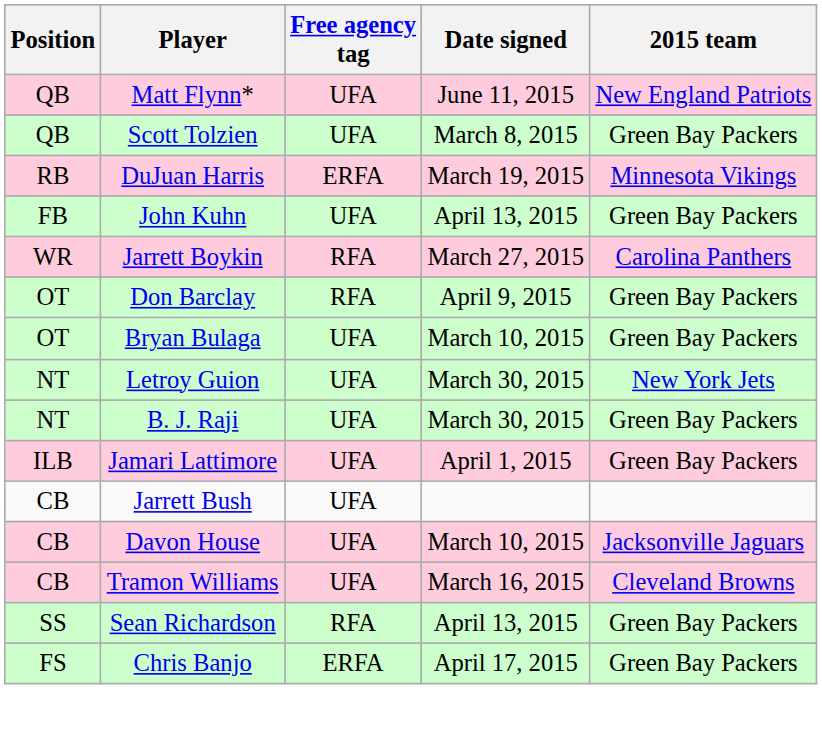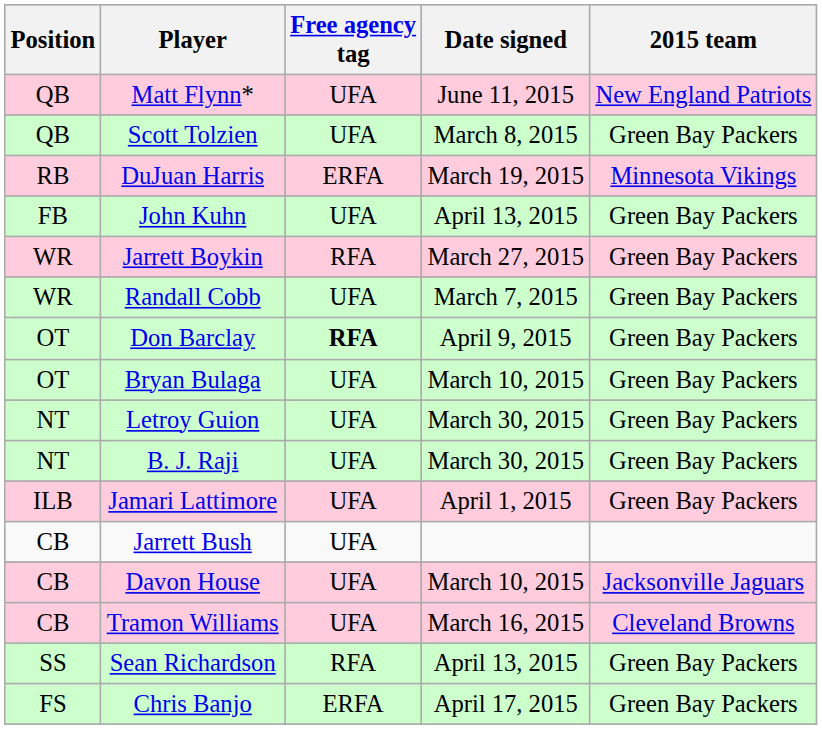(703, 257) Carolina Panthers -> (703, 257) Green Bay Packers
+ row: (193, 297)
(353, 297) normal -> (353, 338) bold
(703, 378) New York Jets -> (703, 419) Green Bay Packers
